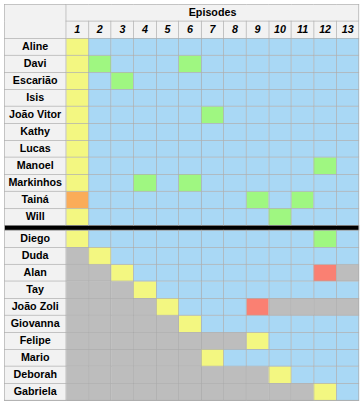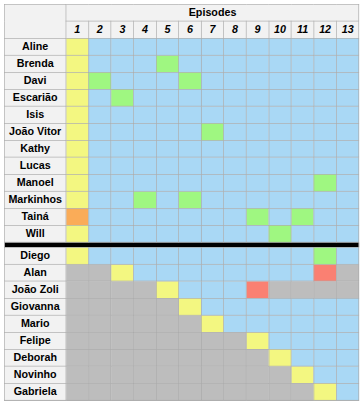+ row: (35, 64)
- row: (35, 255)
- row: (35, 289)
rows swapped: (35, 357) <-> (35, 340)
+ row: (35, 374)
